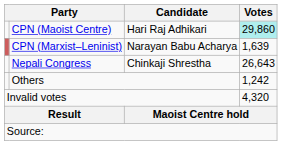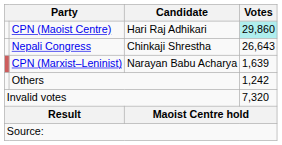rows swapped: (51, 64) <-> (67, 47)
(255, 98) 4,320 -> (255, 98) 7,320
